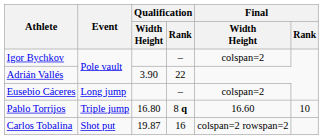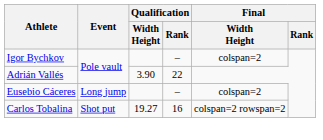- row: (36, 109)
(149, 126) 19.87 -> (146, 109) 19.27
